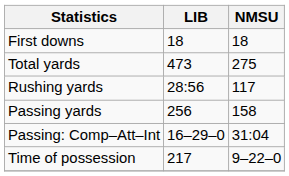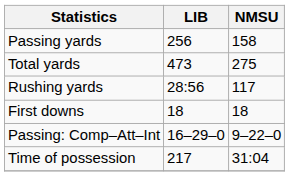rows swapped: (46, 40) <-> (55, 111)
(250, 135) 31:04 -> (257, 135) 9–22–0
(257, 158) 9–22–0 -> (250, 158) 31:04
